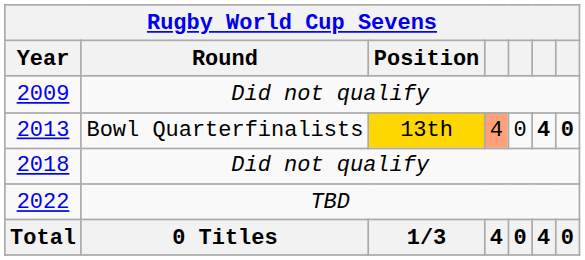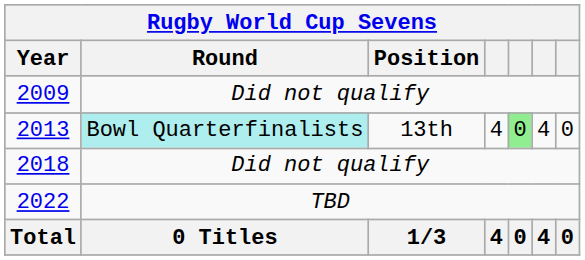(225, 130) no background -> (225, 130) paleturquoise background
(427, 130) gold background -> (427, 130) no background
(496, 130) lightsalmon background -> (496, 130) no background
(520, 130) no background -> (520, 130) lightgreen background
(544, 130) bold -> (544, 130) normal
(567, 130) bold -> (567, 130) normal
